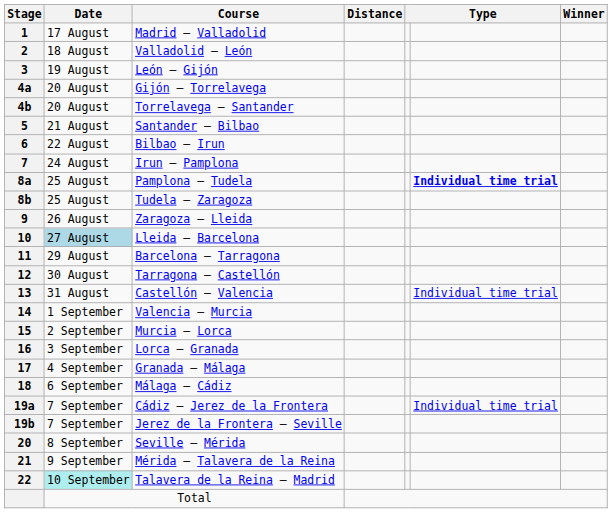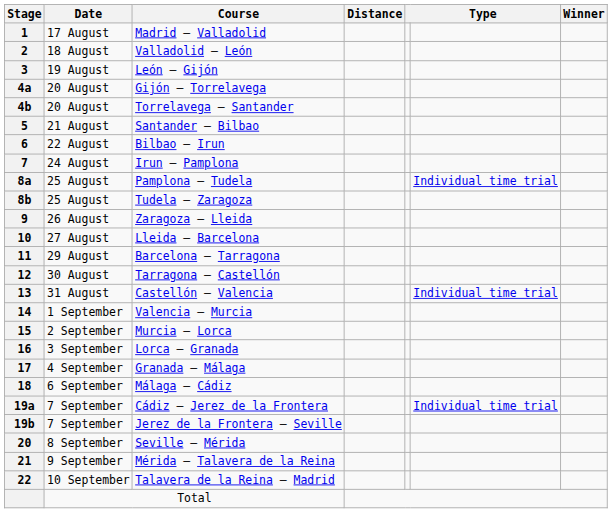(486, 182) bold -> (486, 182) normal
(78, 238) lightblue background -> (78, 238) no background
(88, 480) paleturquoise background -> (88, 480) no background
